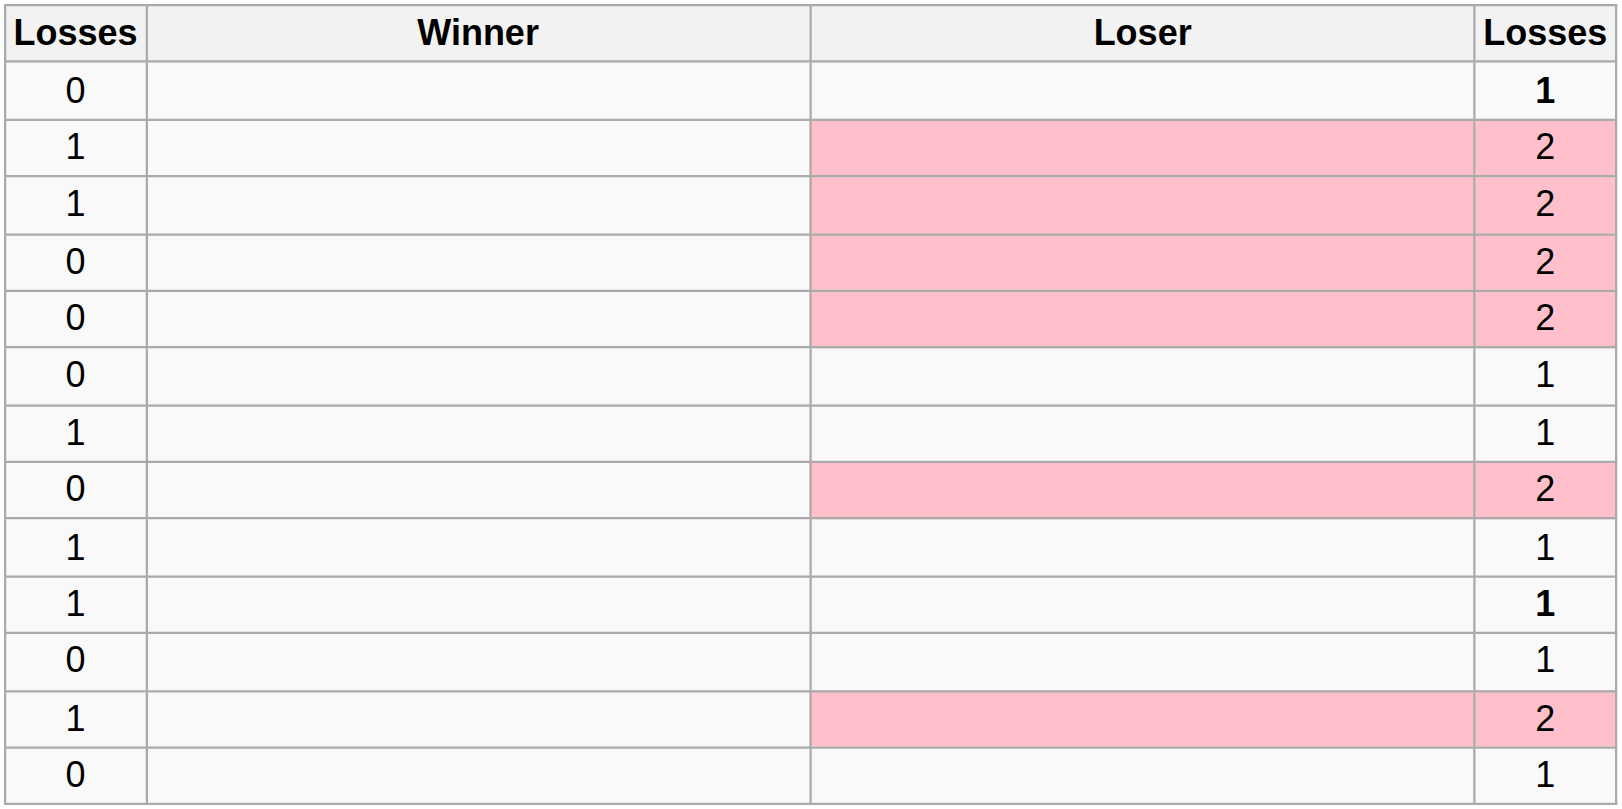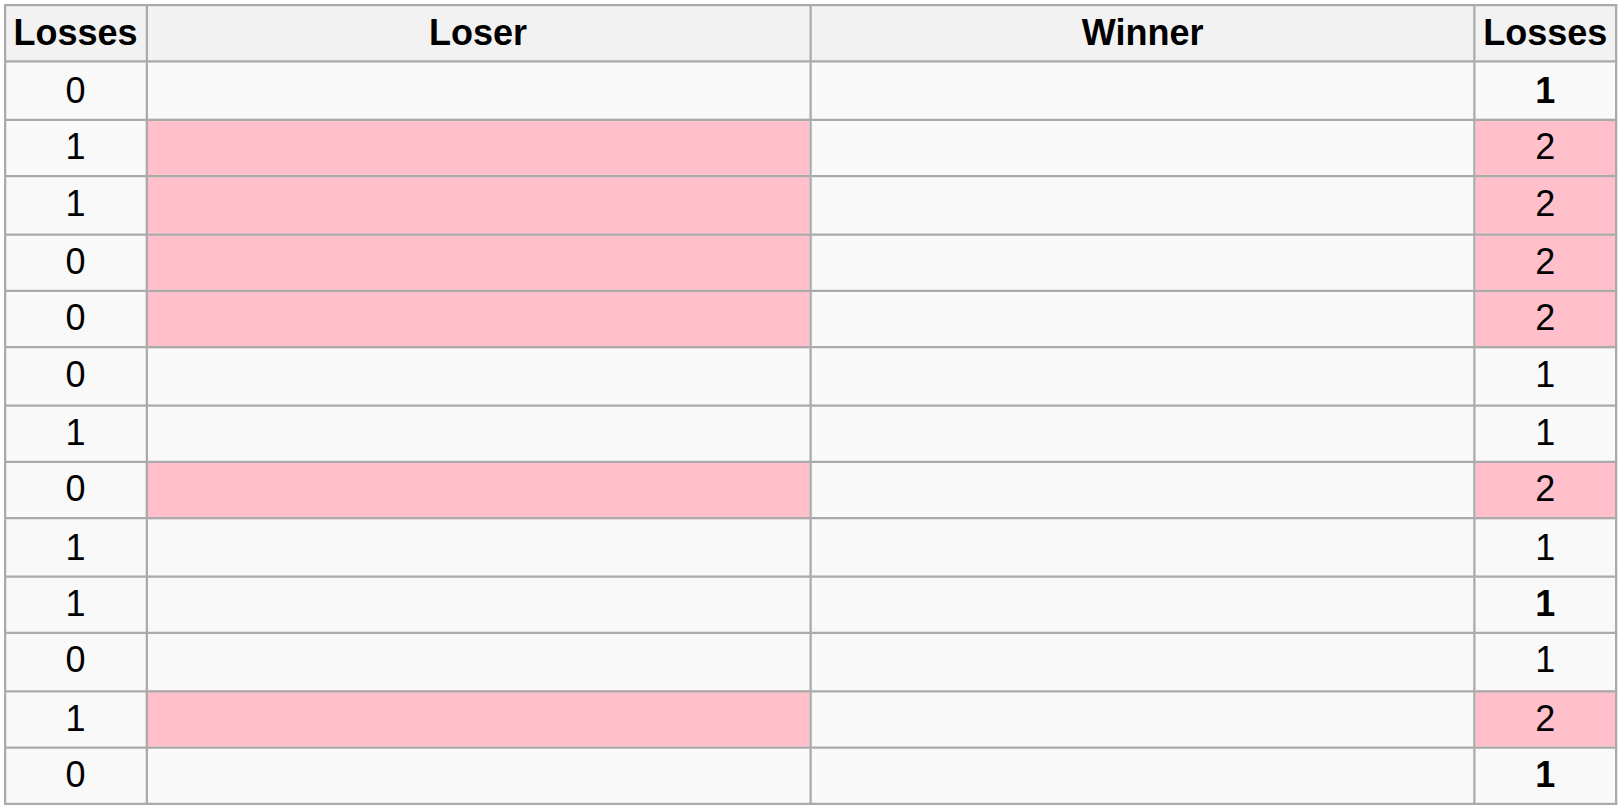columns swapped: (478, 33) <-> (1143, 33)
(1545, 775) normal -> (1545, 775) bold
